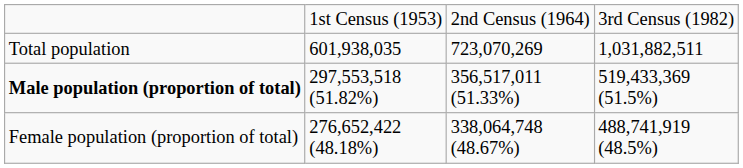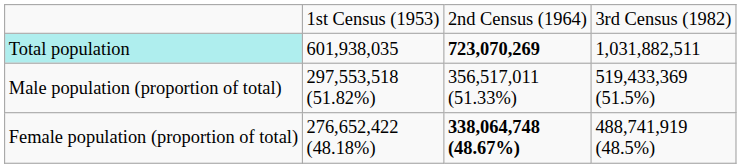(69, 48) no background -> (69, 48) paleturquoise background
(497, 48) normal -> (494, 48) bold
(155, 87) bold -> (145, 87) normal
(497, 137) normal -> (494, 137) bold
